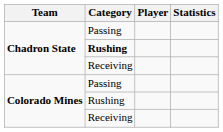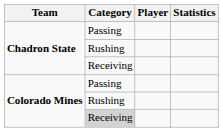(107, 48) bold -> (106, 48) normal
(110, 118) no background -> (110, 118) lightgrey background
